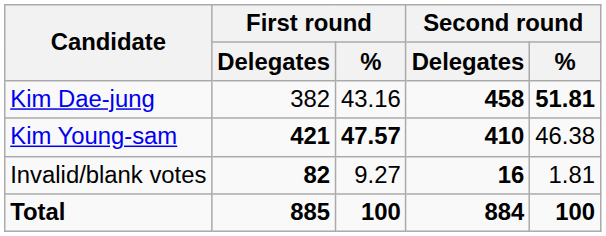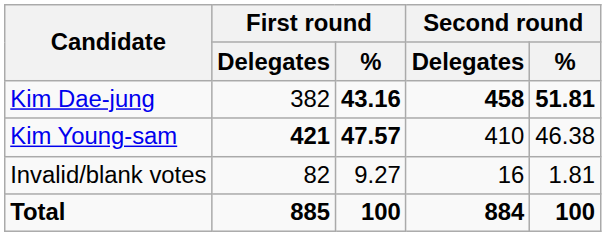(371, 99) normal -> (371, 99) bold
(504, 136) bold -> (504, 136) normal
(317, 174) bold -> (317, 174) normal
(511, 174) bold -> (511, 174) normal
